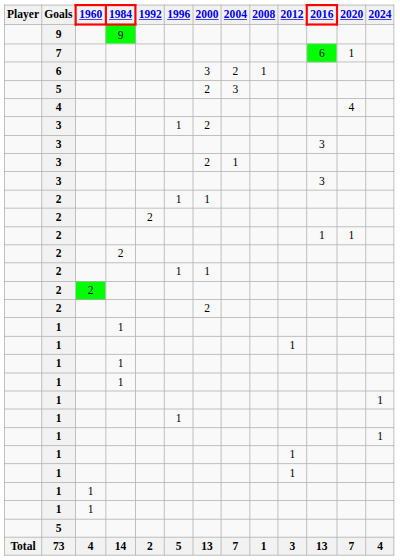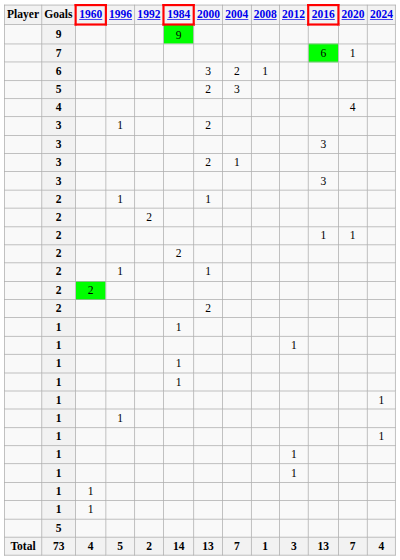columns swapped: (121, 15) <-> (179, 15)
